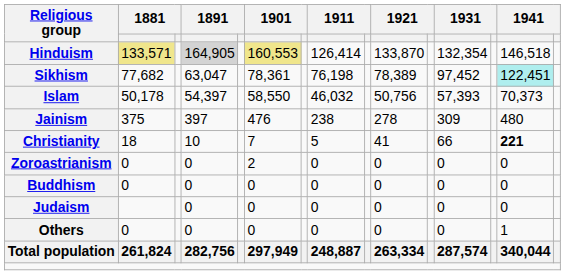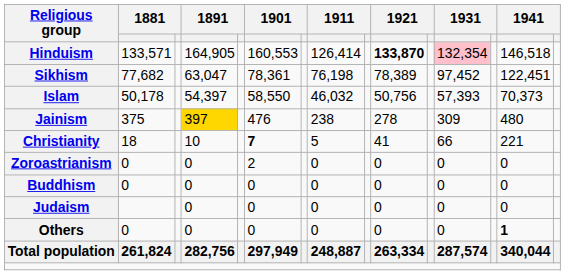(146, 53) khaki background -> (146, 53) no background
(210, 53) lightgrey background -> (210, 53) no background
(273, 53) khaki background -> (273, 53) no background
(399, 53) normal -> (399, 53) bold
(462, 53) no background -> (462, 53) pink background
(525, 75) paleturquoise background -> (525, 75) no background
(196, 119) no background -> (196, 119) gold background
(251, 141) normal -> (251, 141) bold
(512, 141) bold -> (512, 141) normal
(504, 229) normal -> (504, 229) bold
